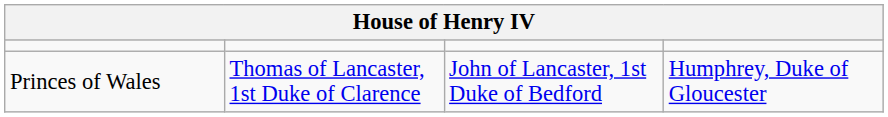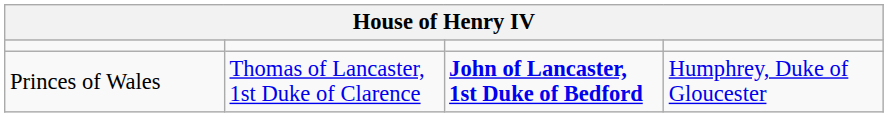(548, 81) normal -> (546, 81) bold
